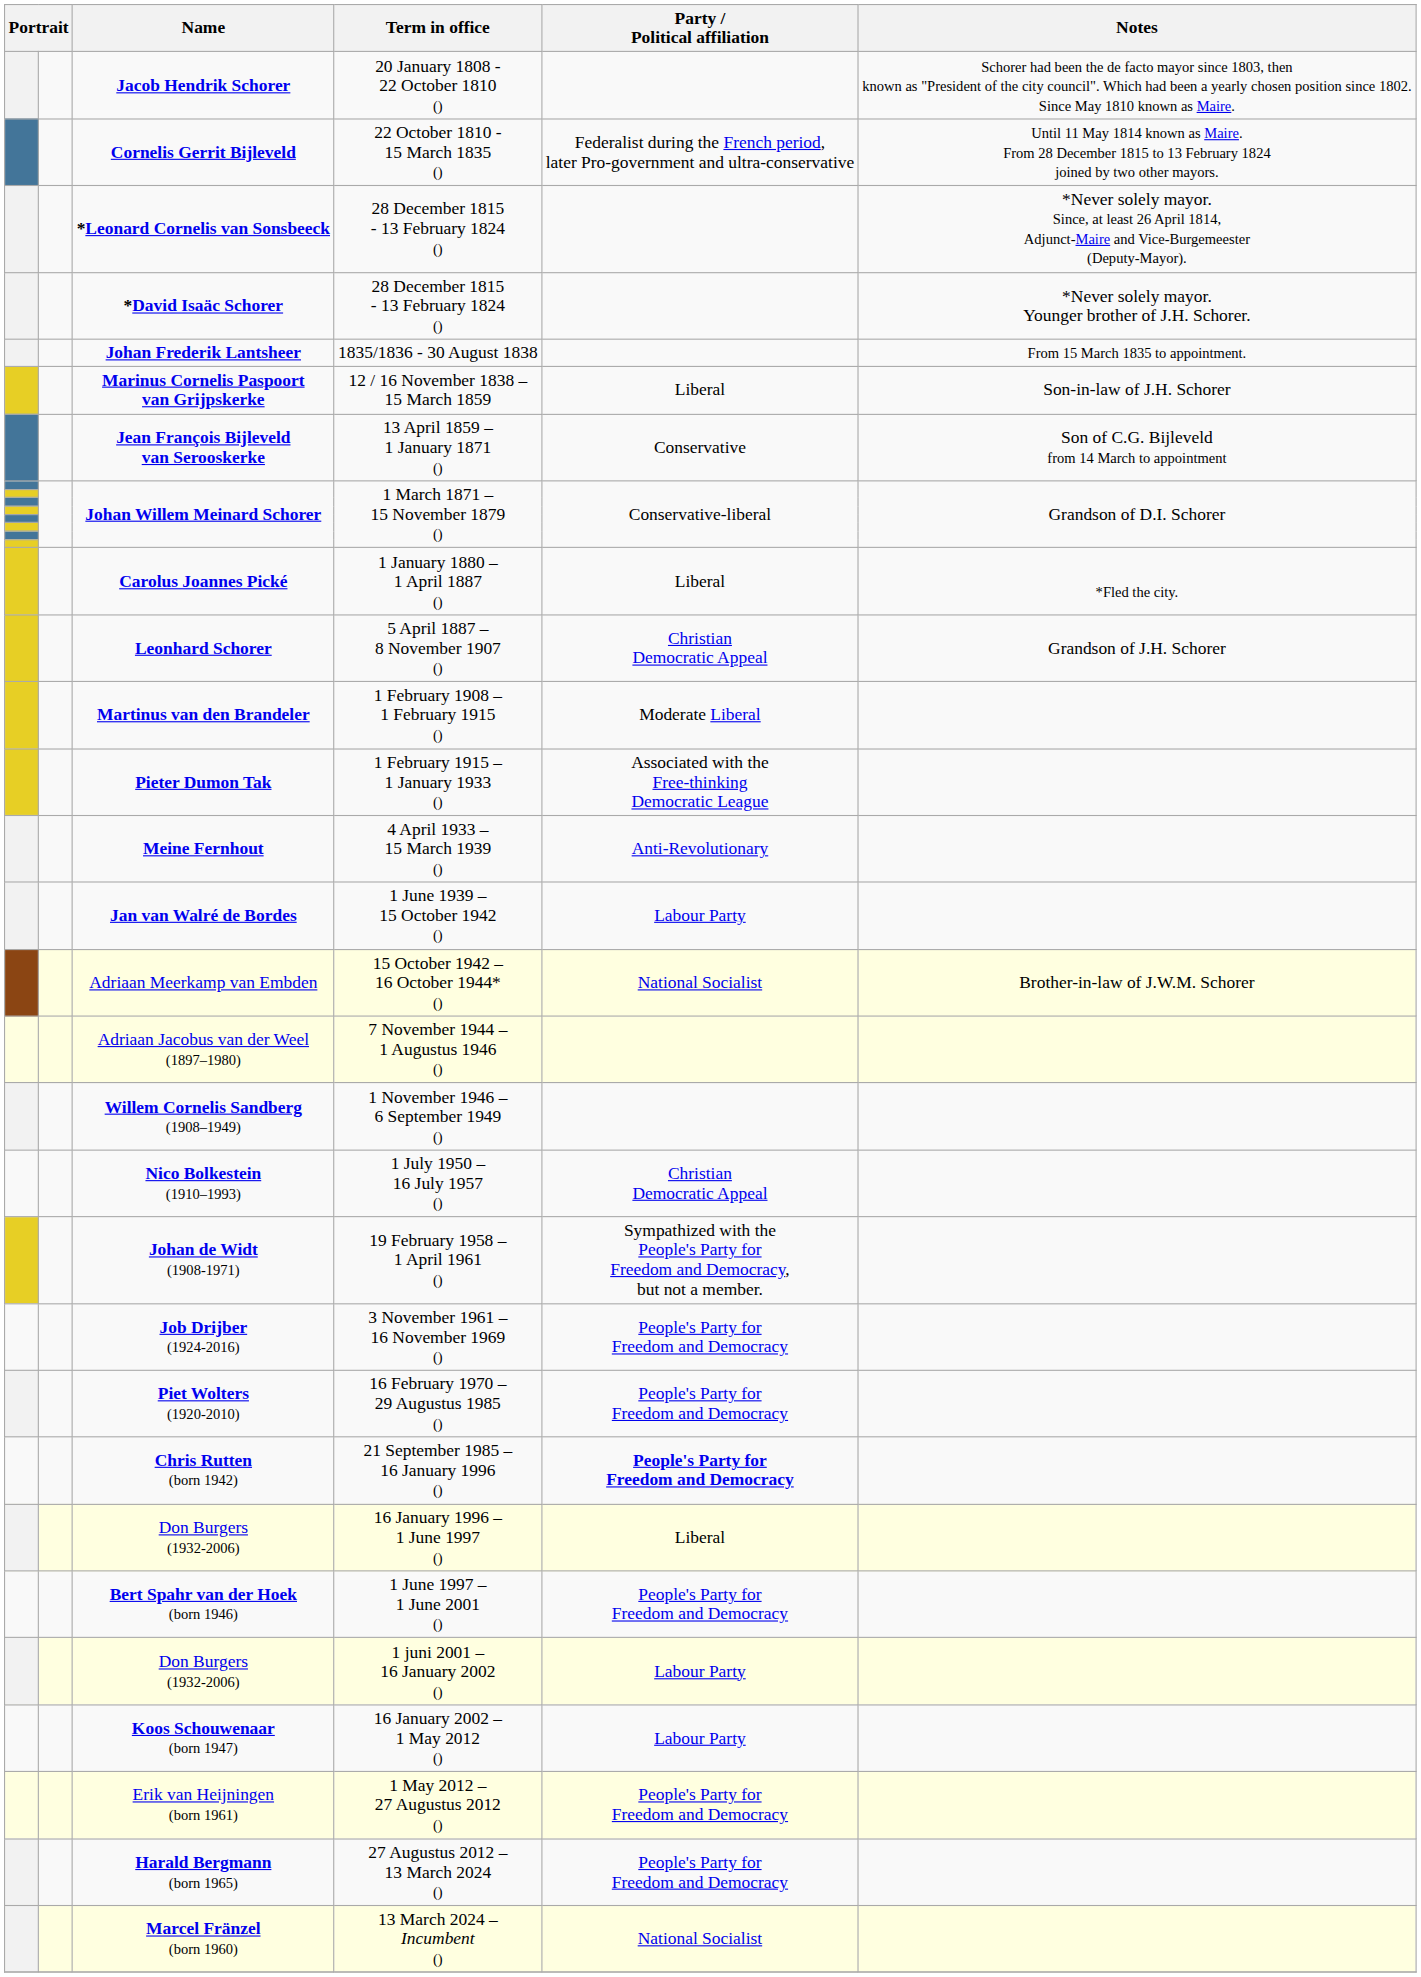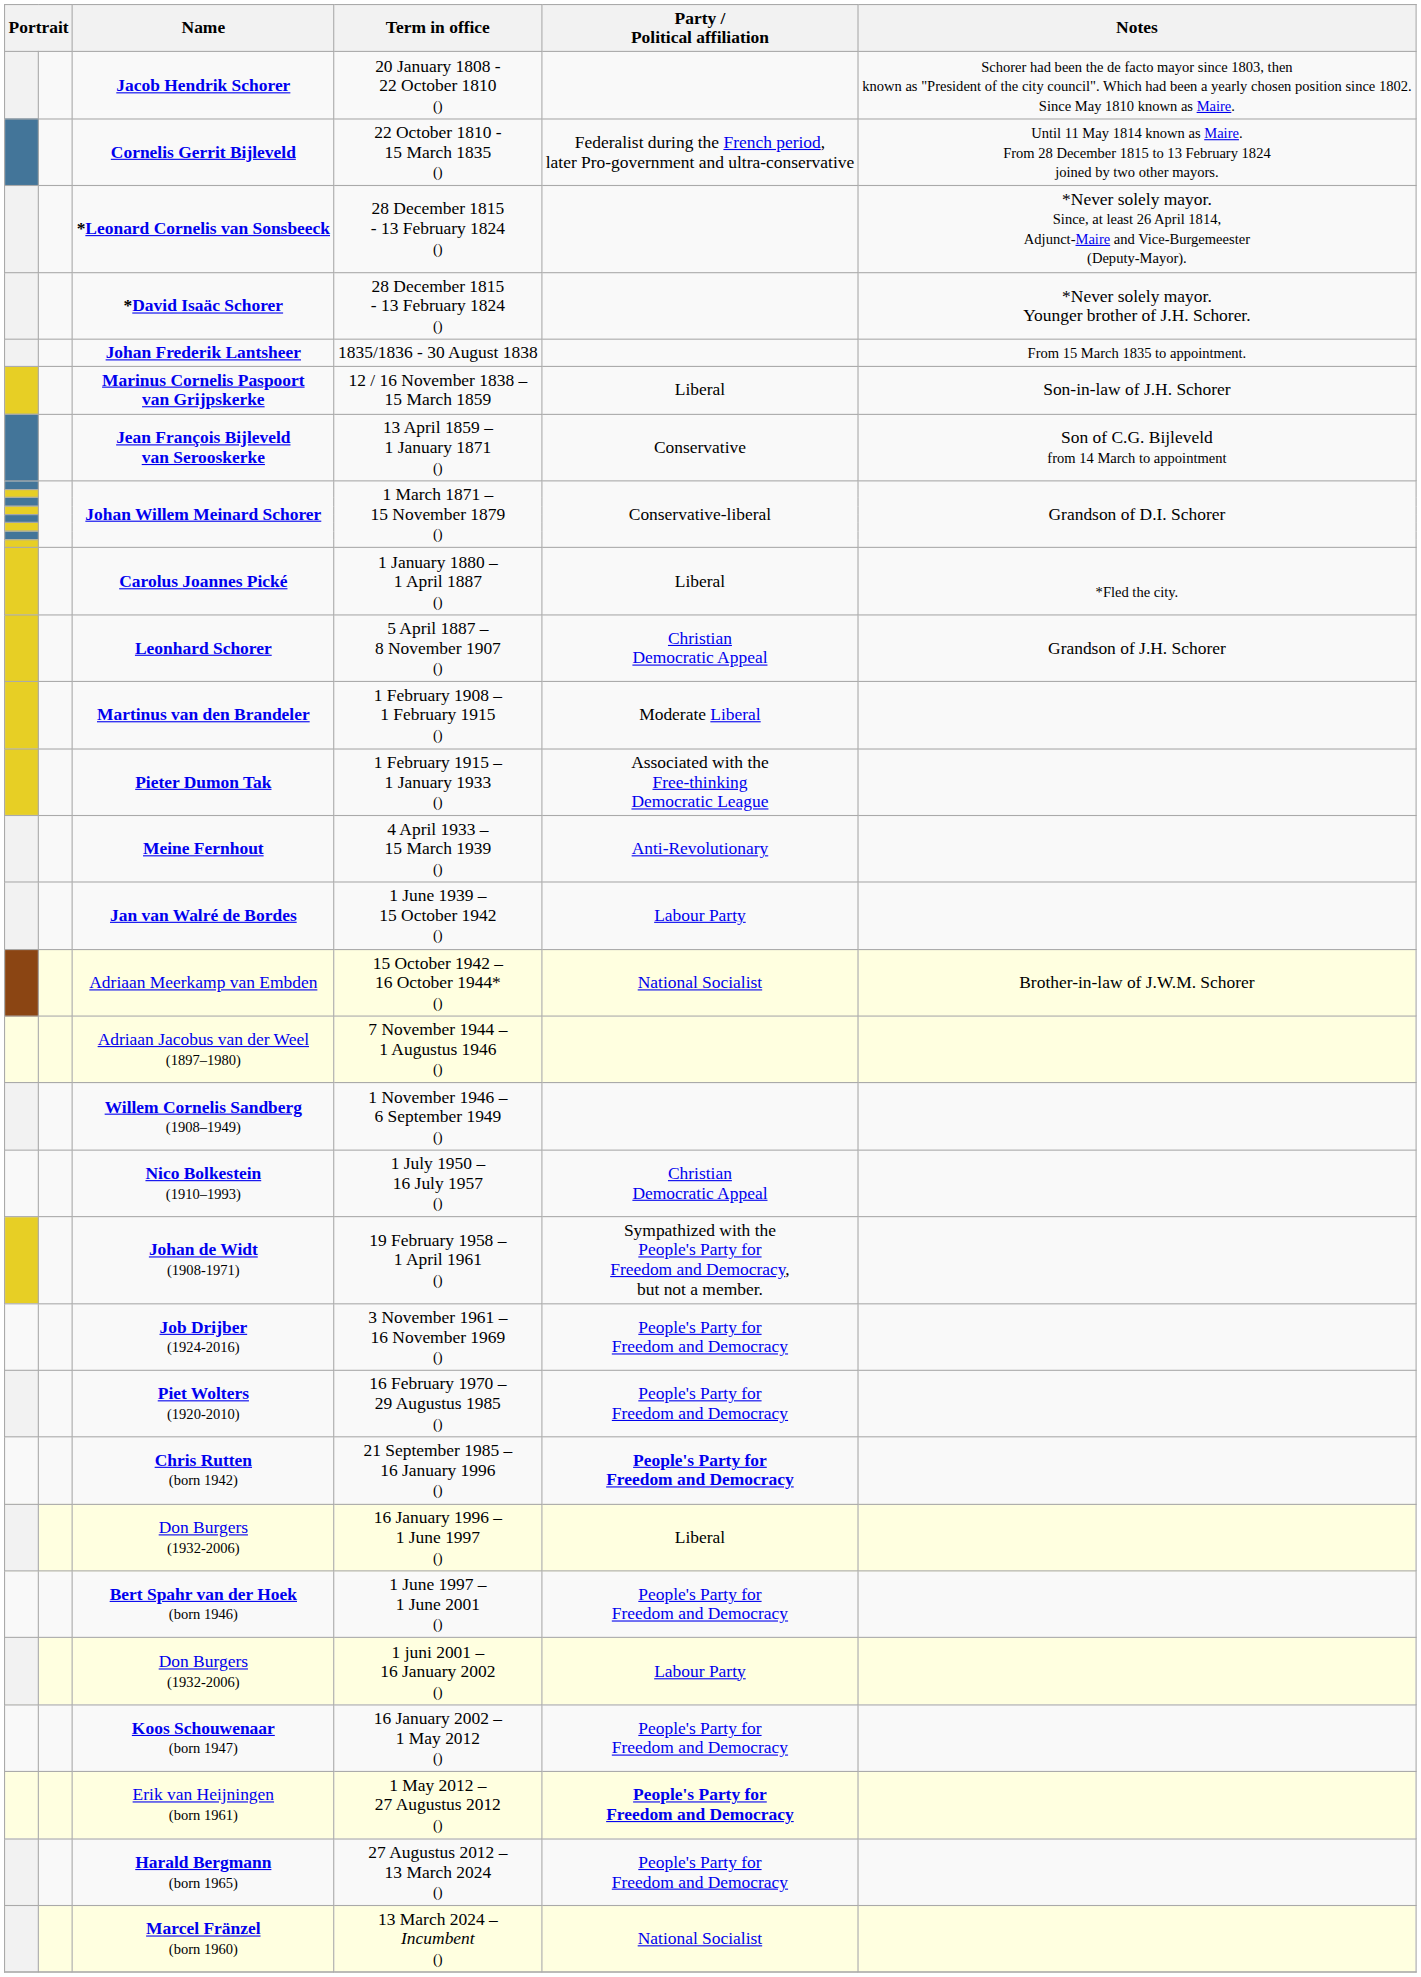(700, 1738) Labour Party -> (700, 1738) People's Party for Freedom and Democracy
(700, 1804) normal -> (700, 1804) bold
